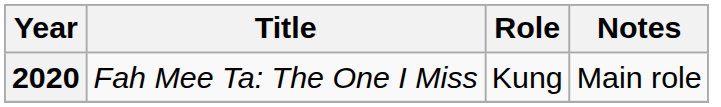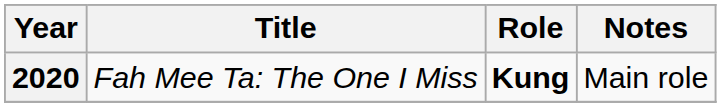(527, 76) normal -> (531, 76) bold
